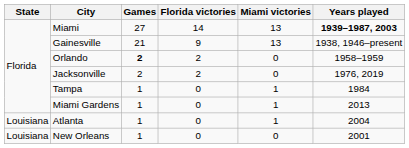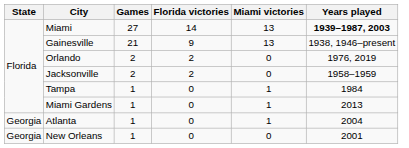(140, 58) bold -> (133, 58) normal
(359, 58) 1958–1959 -> (352, 58) 1976, 2019
(359, 74) 1976, 2019 -> (352, 74) 1958–1959
(27, 120) Louisiana -> (24, 120) Georgia
(27, 136) Louisiana -> (24, 136) Georgia
